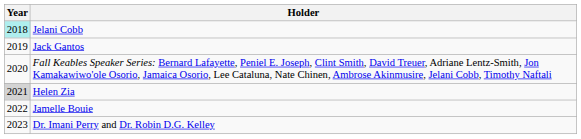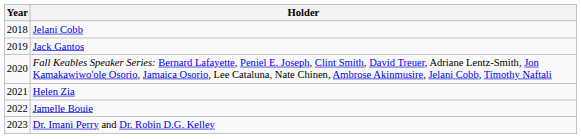(17, 29) paleturquoise background -> (17, 29) no background
(17, 91) lightgrey background -> (17, 91) no background
